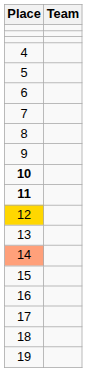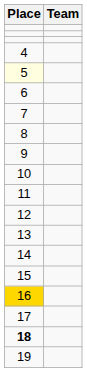(24, 72) no background -> (24, 72) lightyellow background
(24, 174) bold -> (24, 174) normal
(24, 194) bold -> (24, 194) normal
(24, 215) gold background -> (24, 215) no background
(24, 255) lightsalmon background -> (24, 255) no background
(24, 296) no background -> (24, 296) gold background
(24, 336) normal -> (24, 336) bold
